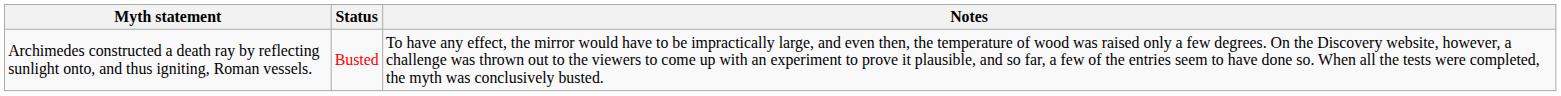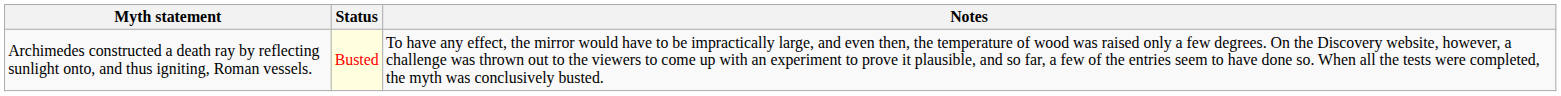(357, 60) no background -> (357, 60) lightyellow background
